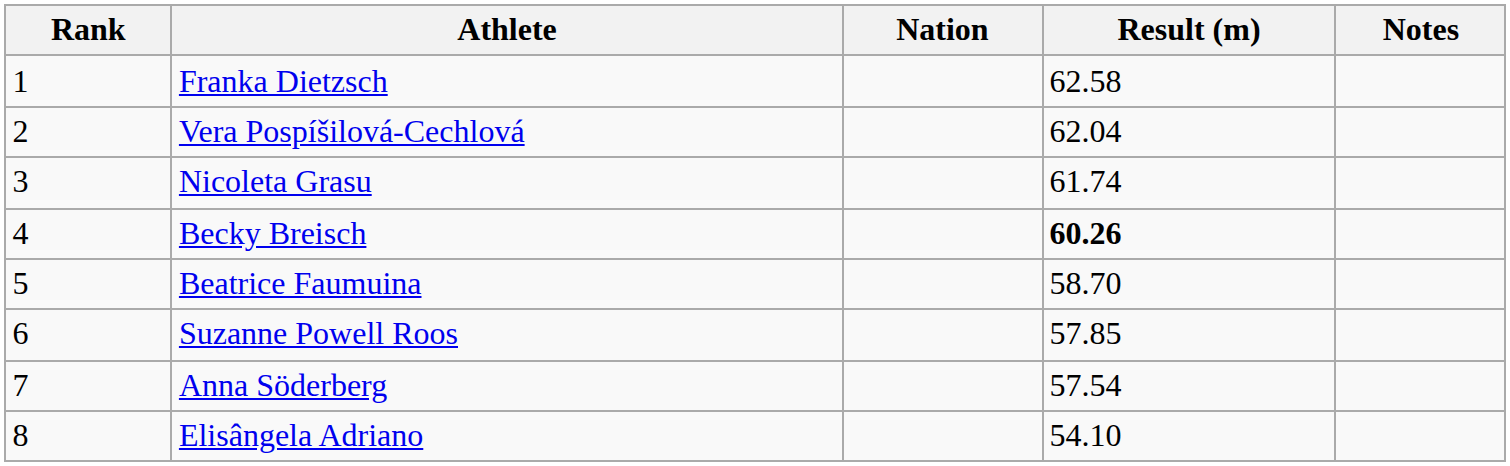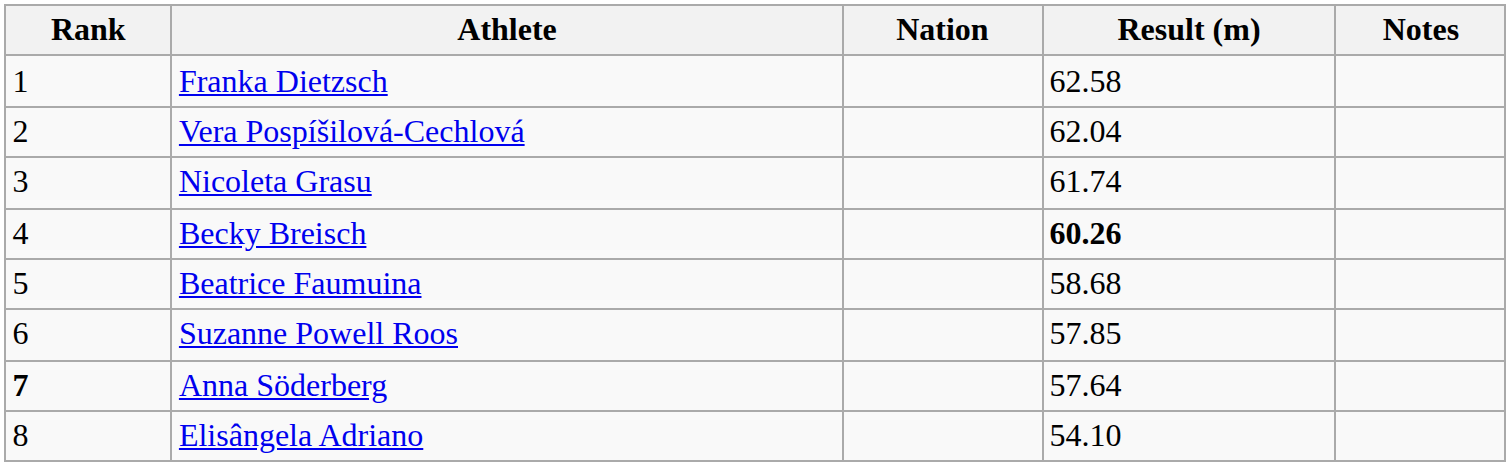(1086, 283) 58.70 -> (1086, 283) 58.68
(20, 385) normal -> (20, 385) bold
(1086, 385) 57.54 -> (1086, 385) 57.64
